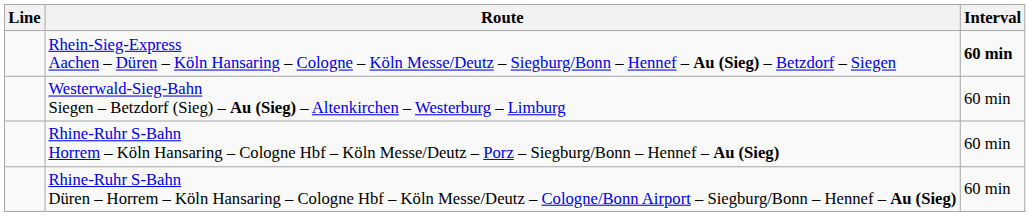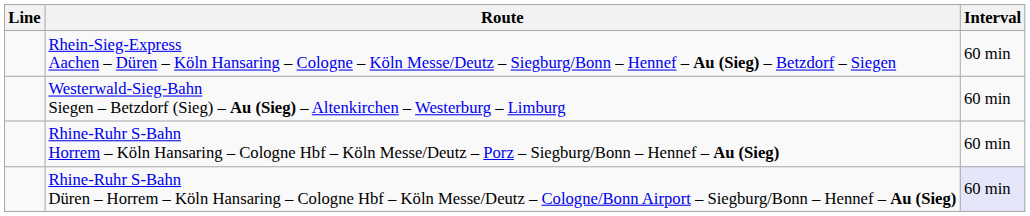(988, 53) bold -> (987, 53) normal
(987, 188) no background -> (987, 188) lavender background
